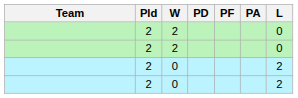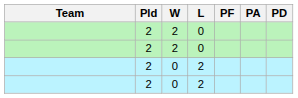columns swapped: (279, 13) <-> (201, 13)
